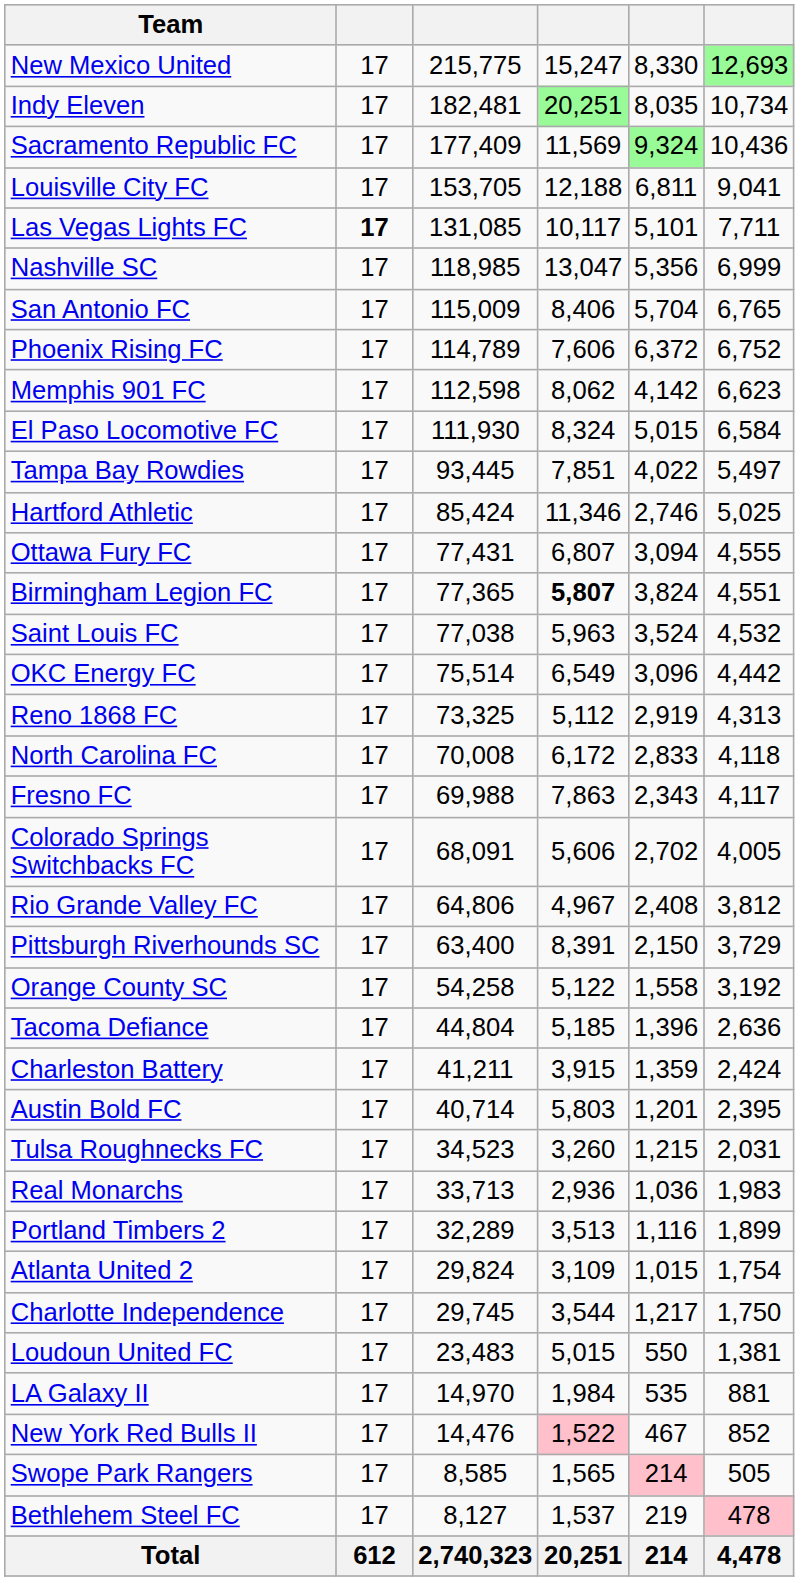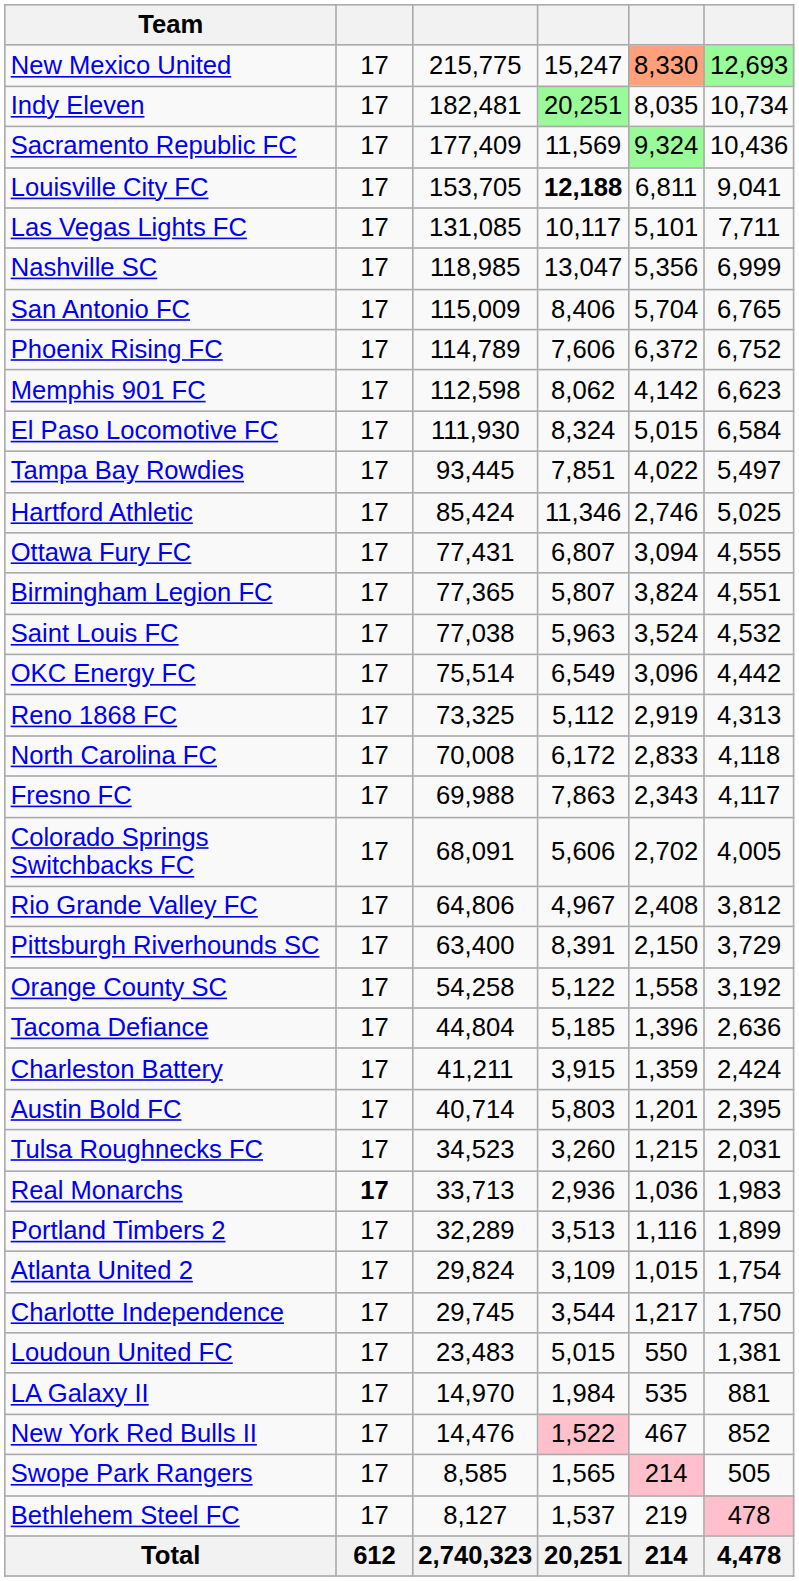(666, 65) no background -> (666, 65) lightsalmon background
(583, 187) normal -> (583, 187) bold
(374, 227) bold -> (374, 227) normal
(583, 593) bold -> (583, 593) normal
(374, 1190) normal -> (374, 1190) bold
